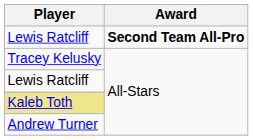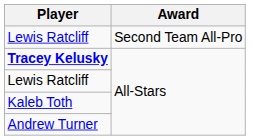(176, 37) bold -> (178, 37) normal
(54, 59) normal -> (58, 59) bold
(40, 102) khaki background -> (40, 102) no background
